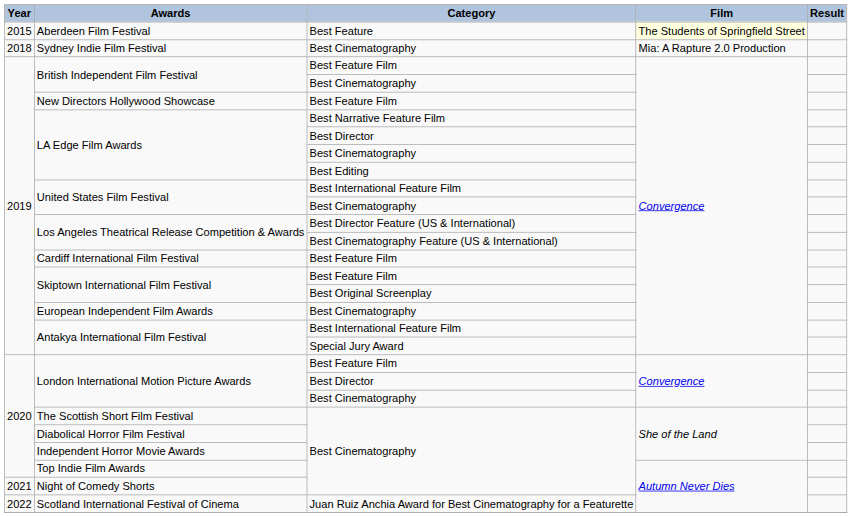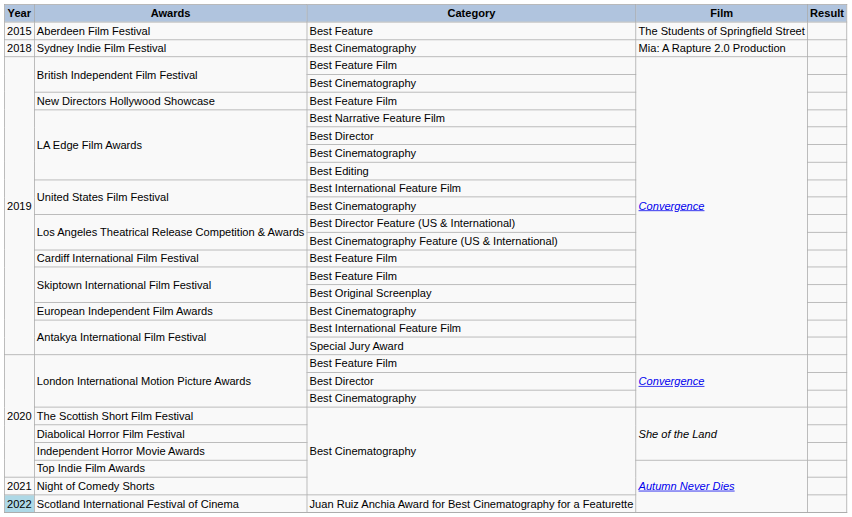(722, 31) lightyellow background -> (722, 31) no background
(19, 504) no background -> (19, 504) lightblue background
